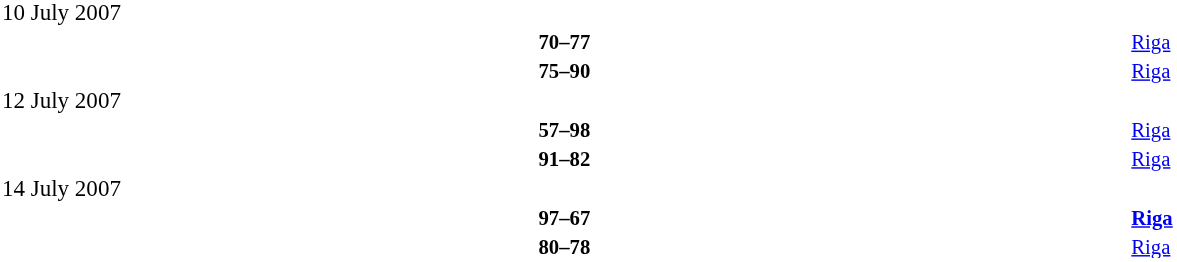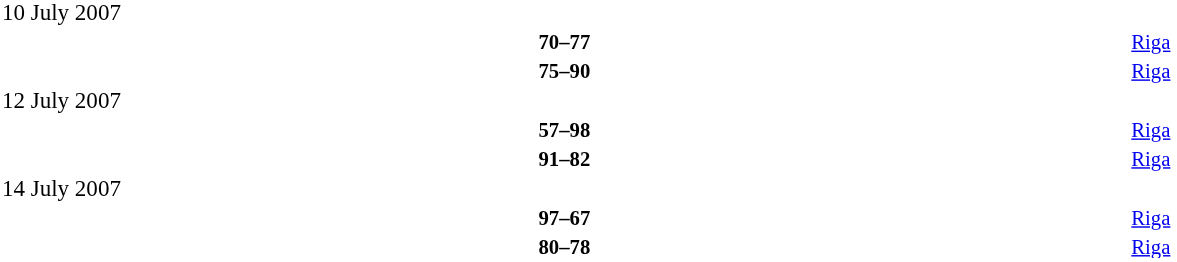(1152, 218) bold -> (1151, 218) normal
